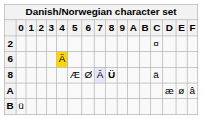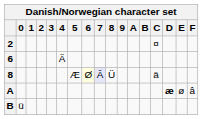(62, 59) gold background -> (62, 59) no background
(88, 75) no background -> (88, 75) lightyellow background
(111, 75) bold -> (111, 75) normal
(169, 91) normal -> (169, 91) bold
